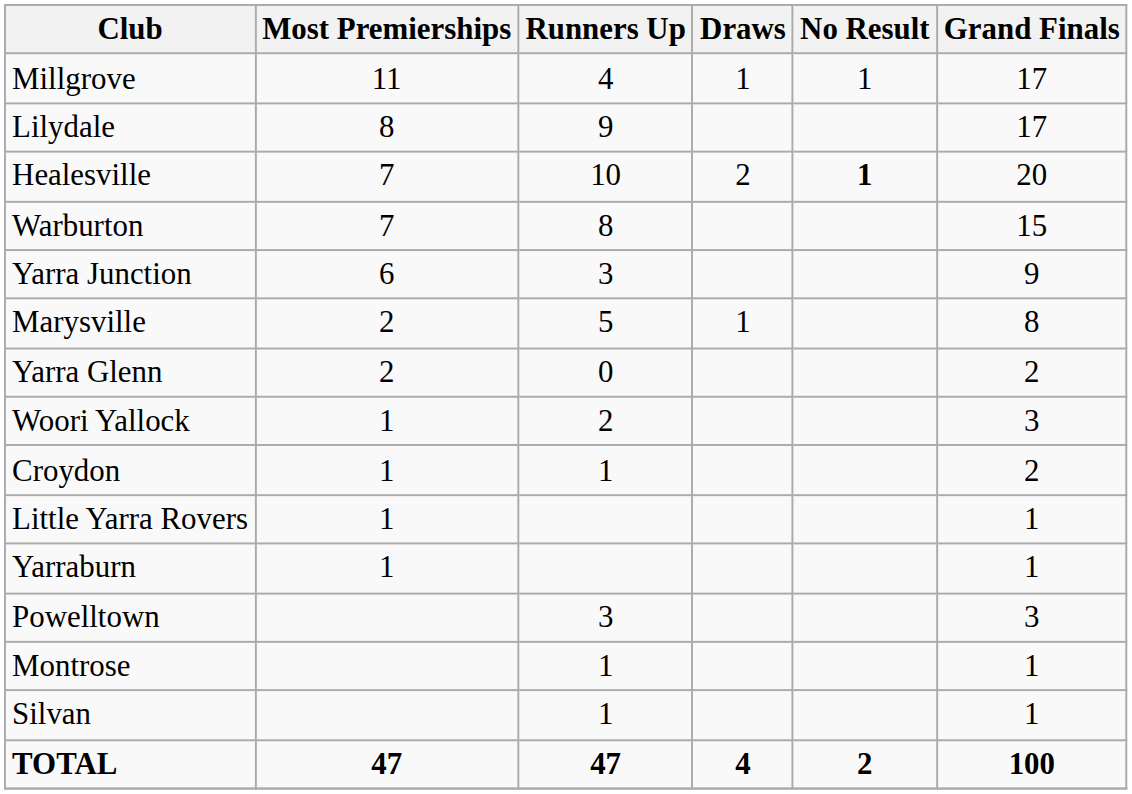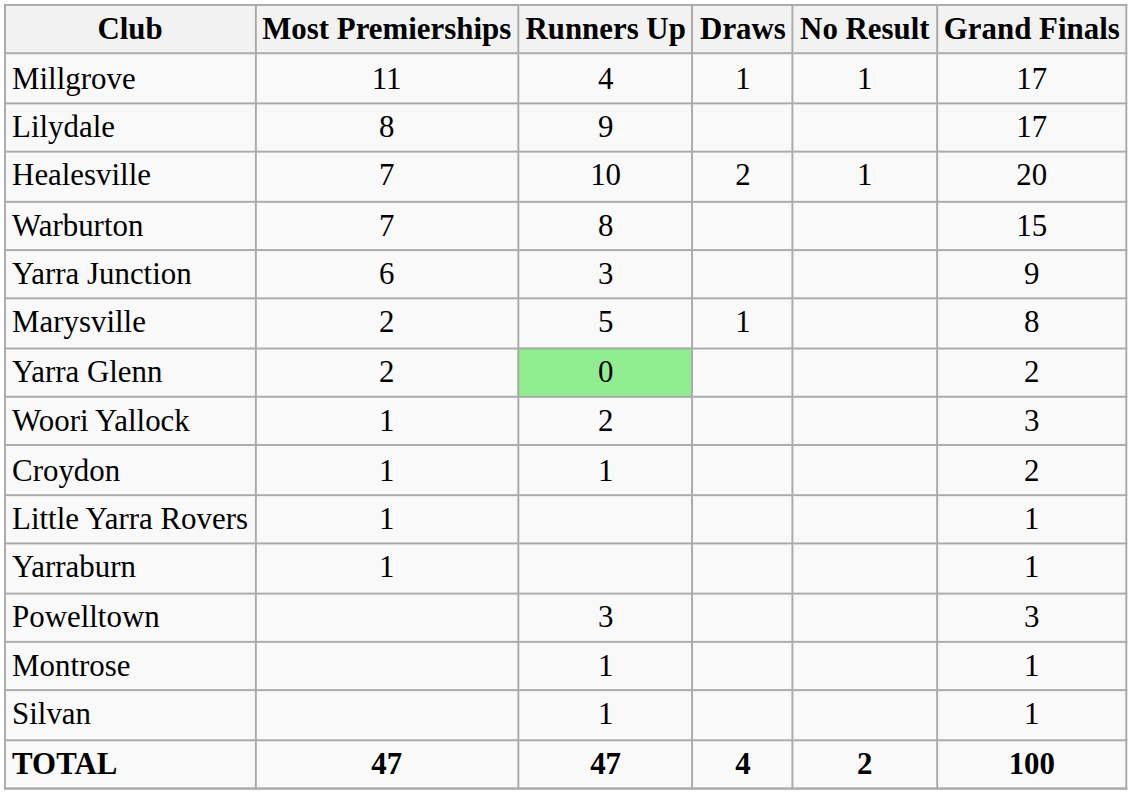(865, 175) bold -> (865, 175) normal
(606, 371) no background -> (606, 371) lightgreen background
